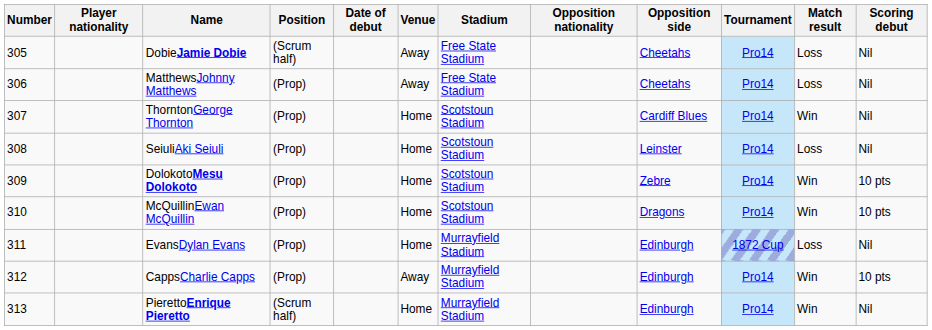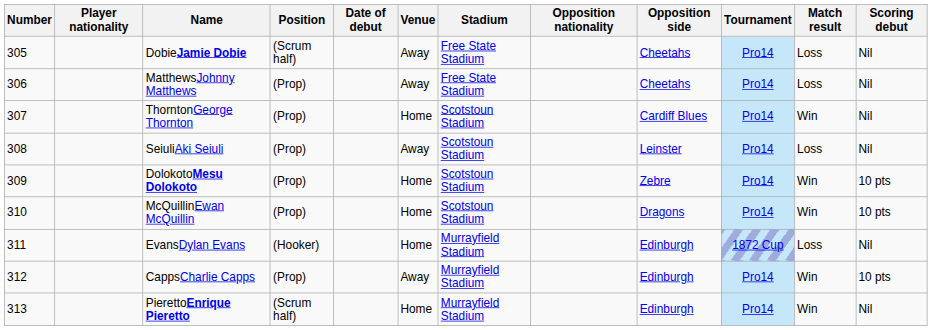(416, 148) Home -> (415, 148) Away
(290, 245) (Prop) -> (296, 245) (Hooker)
